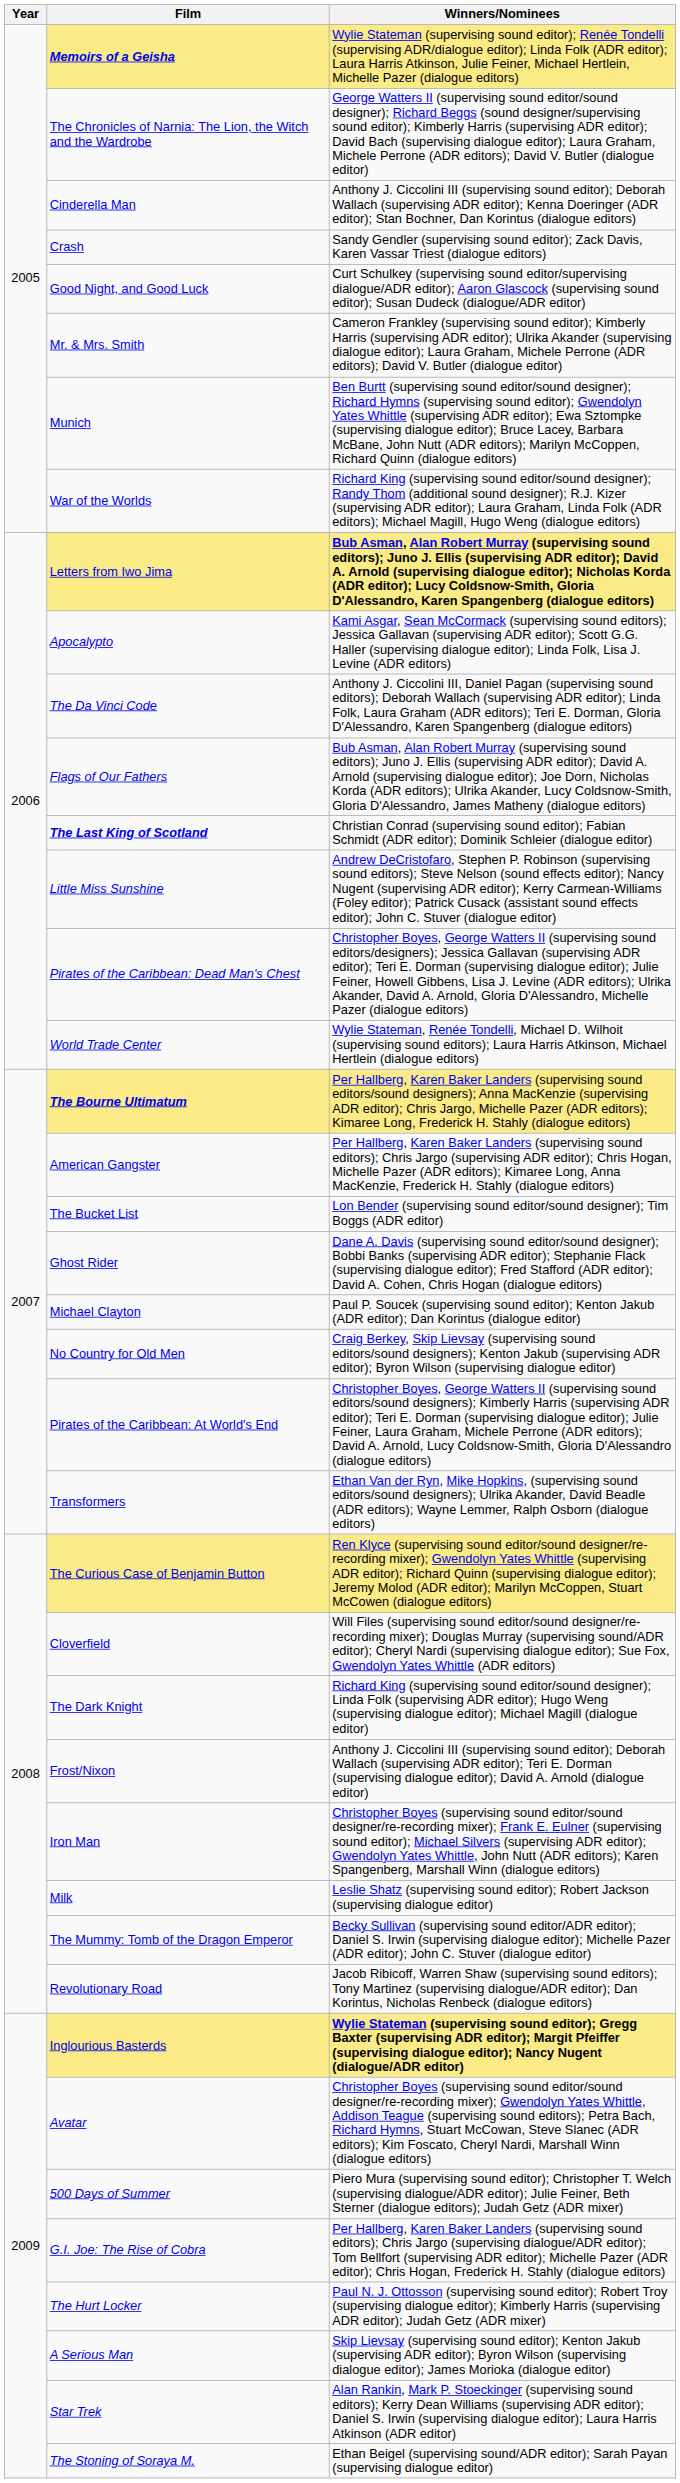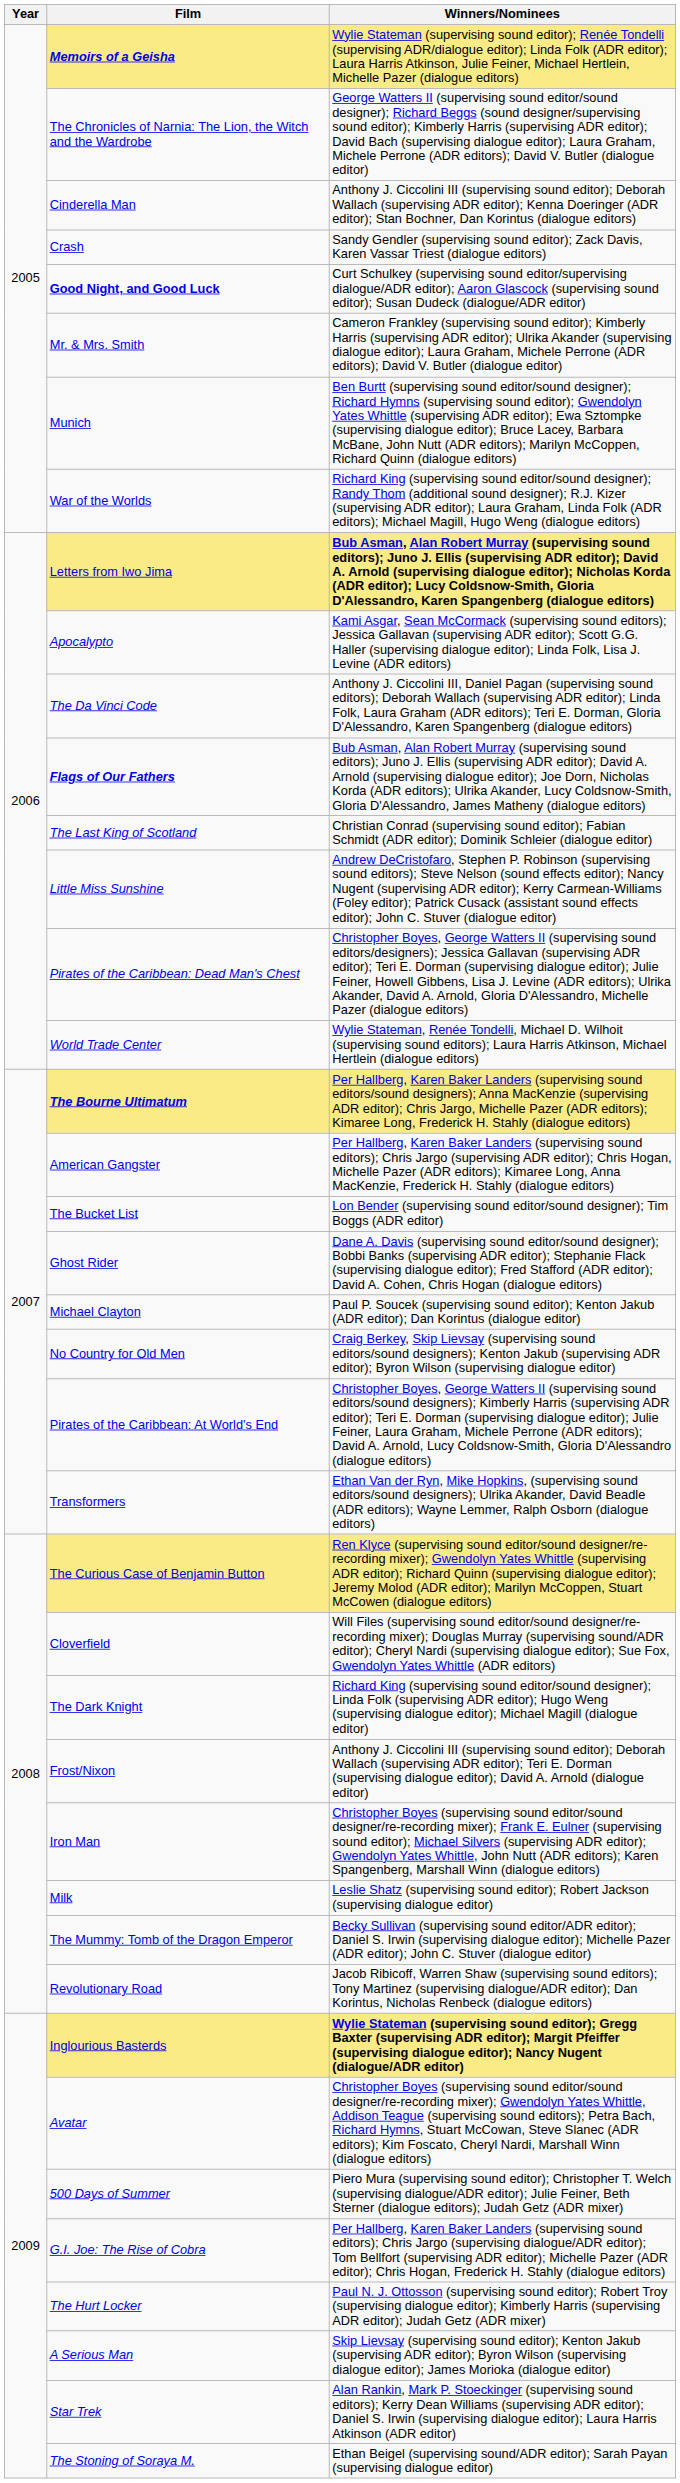(129, 288) normal -> (135, 288) bold
(108, 776) normal -> (112, 776) bold
(129, 832) bold -> (123, 832) normal
